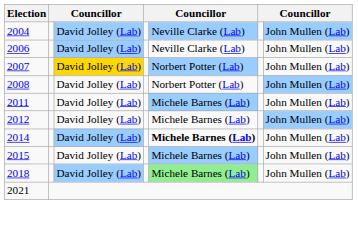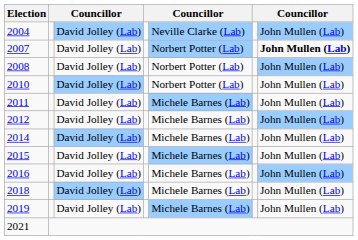- row: (18, 48)
(99, 66) gold background -> (99, 48) no background
(308, 66) normal -> (305, 48) bold
+ row: (18, 84)
(203, 137) bold -> (201, 137) normal
+ row: (18, 173)
(201, 173) lightgreen background -> (201, 191) no background
+ row: (18, 208)
